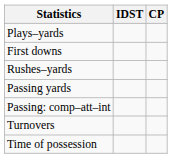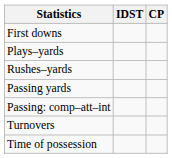rows swapped: (34, 51) <-> (35, 32)
